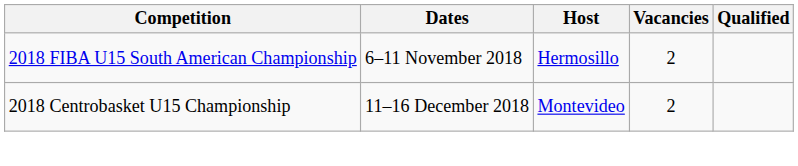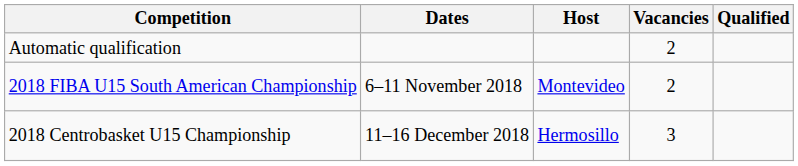+ row: (95, 47)
(578, 57) Hermosillo -> (581, 86) Montevideo
(581, 106) Montevideo -> (578, 135) Hermosillo
(671, 106) 2 -> (671, 135) 3
